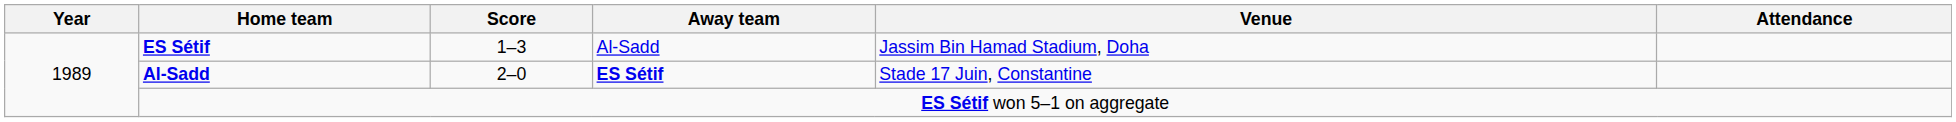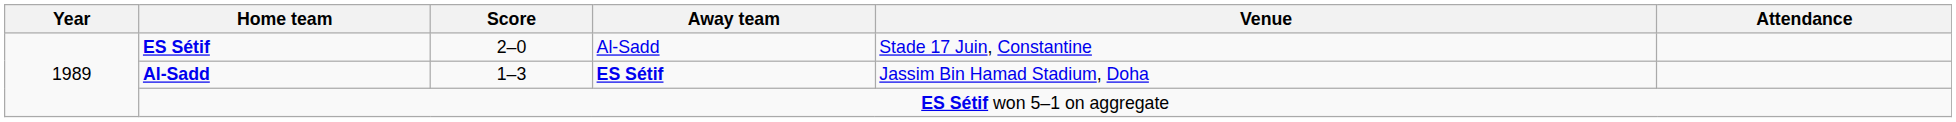(512, 47) 1–3 -> (512, 47) 2–0
(1014, 47) Jassim Bin Hamad Stadium, Doha -> (986, 47) Stade 17 Juin, Constantine
(512, 75) 2–0 -> (512, 75) 1–3
(986, 75) Stade 17 Juin, Constantine -> (1014, 75) Jassim Bin Hamad Stadium, Doha
